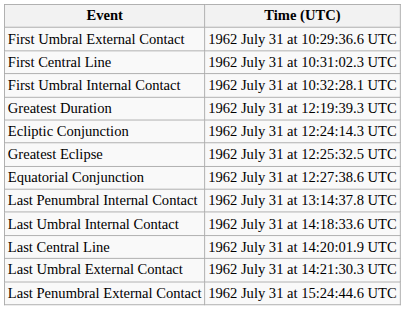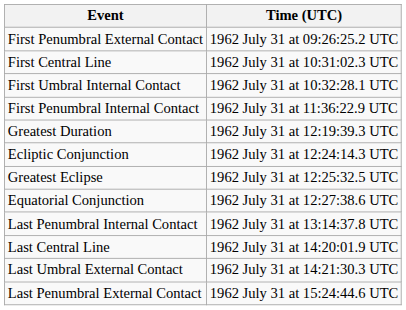+ row: (105, 39)
- row: (96, 39)
+ row: (103, 108)
- row: (93, 223)
